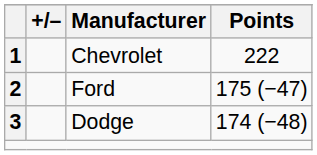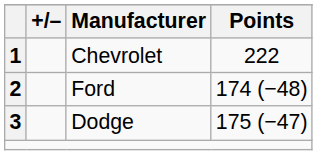(262, 88) 175 (−47) -> (262, 88) 174 (−48)
(262, 122) 174 (−48) -> (262, 122) 175 (−47)
